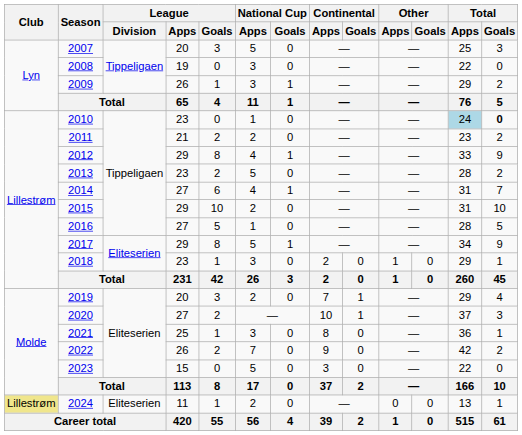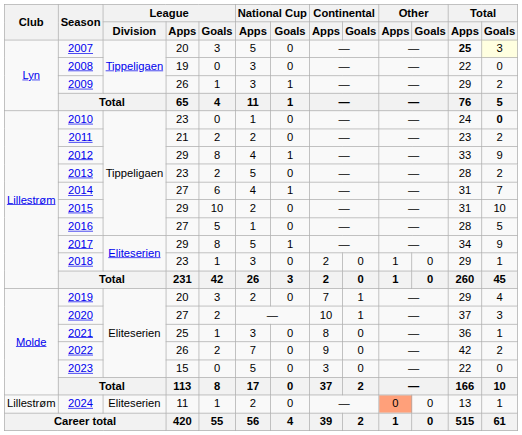(465, 48) normal -> (465, 48) bold
(500, 48) no background -> (500, 48) lightyellow background
(465, 119) lightblue background -> (465, 119) no background
(31, 404) khaki background -> (31, 404) no background
(395, 404) no background -> (395, 404) lightsalmon background
